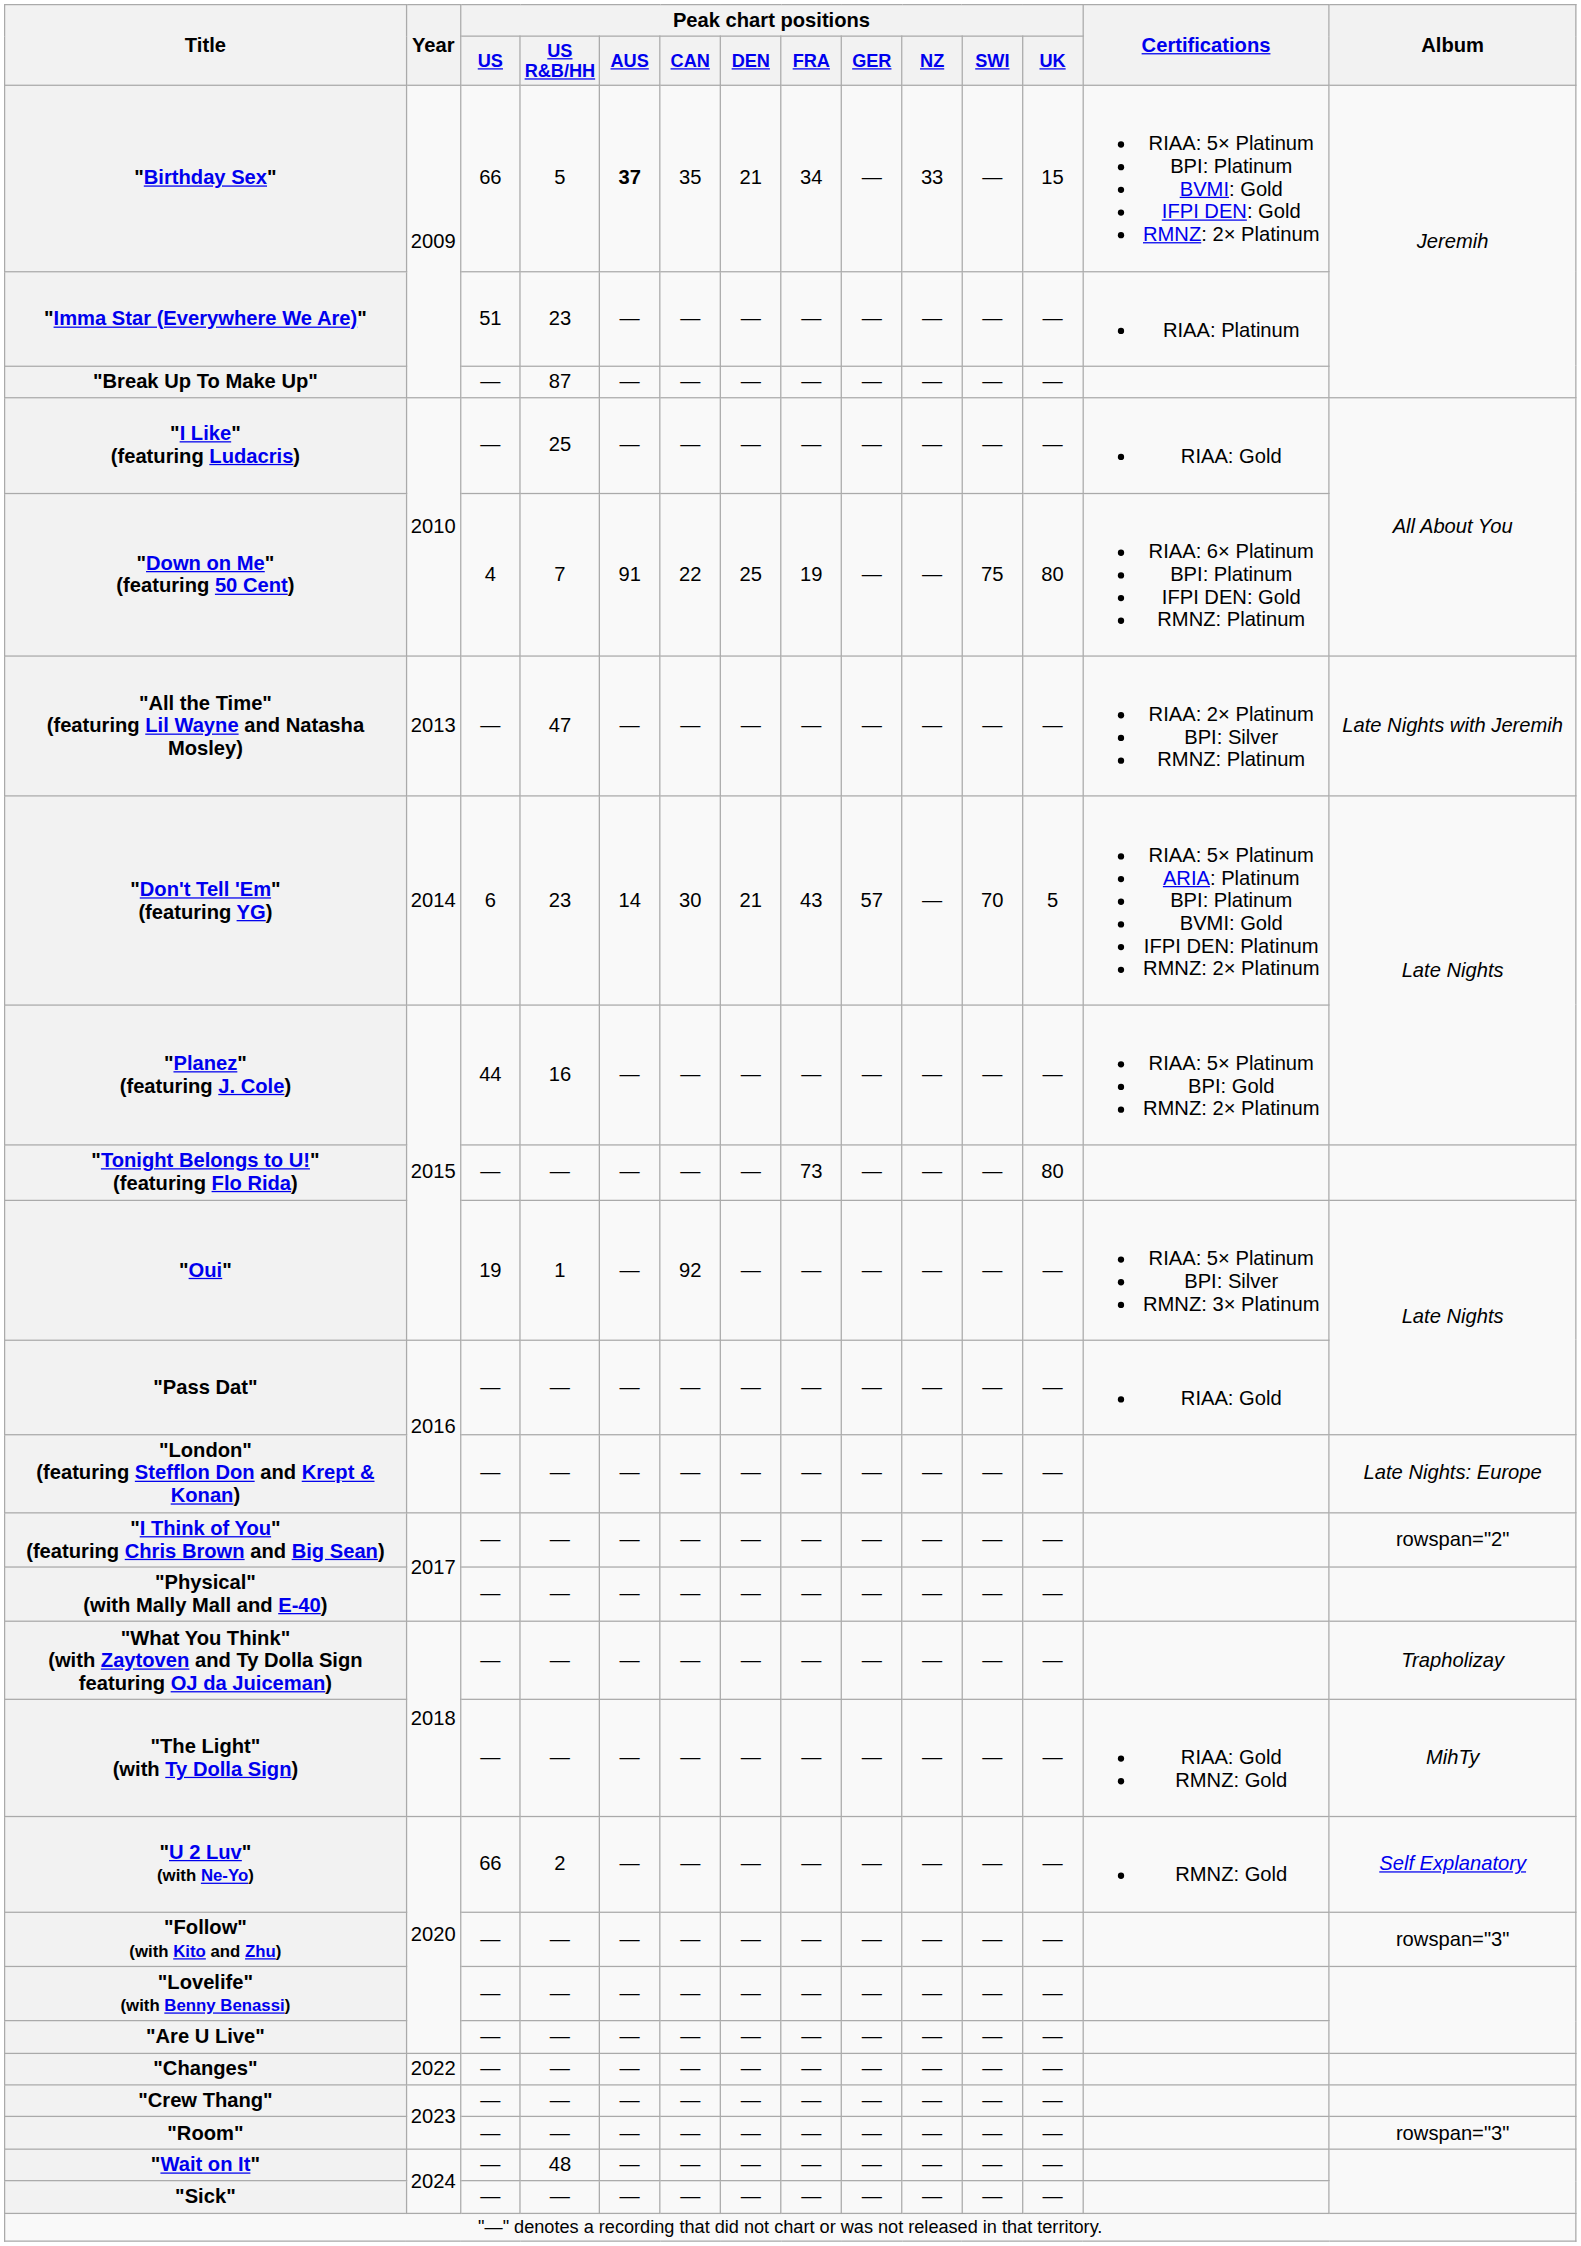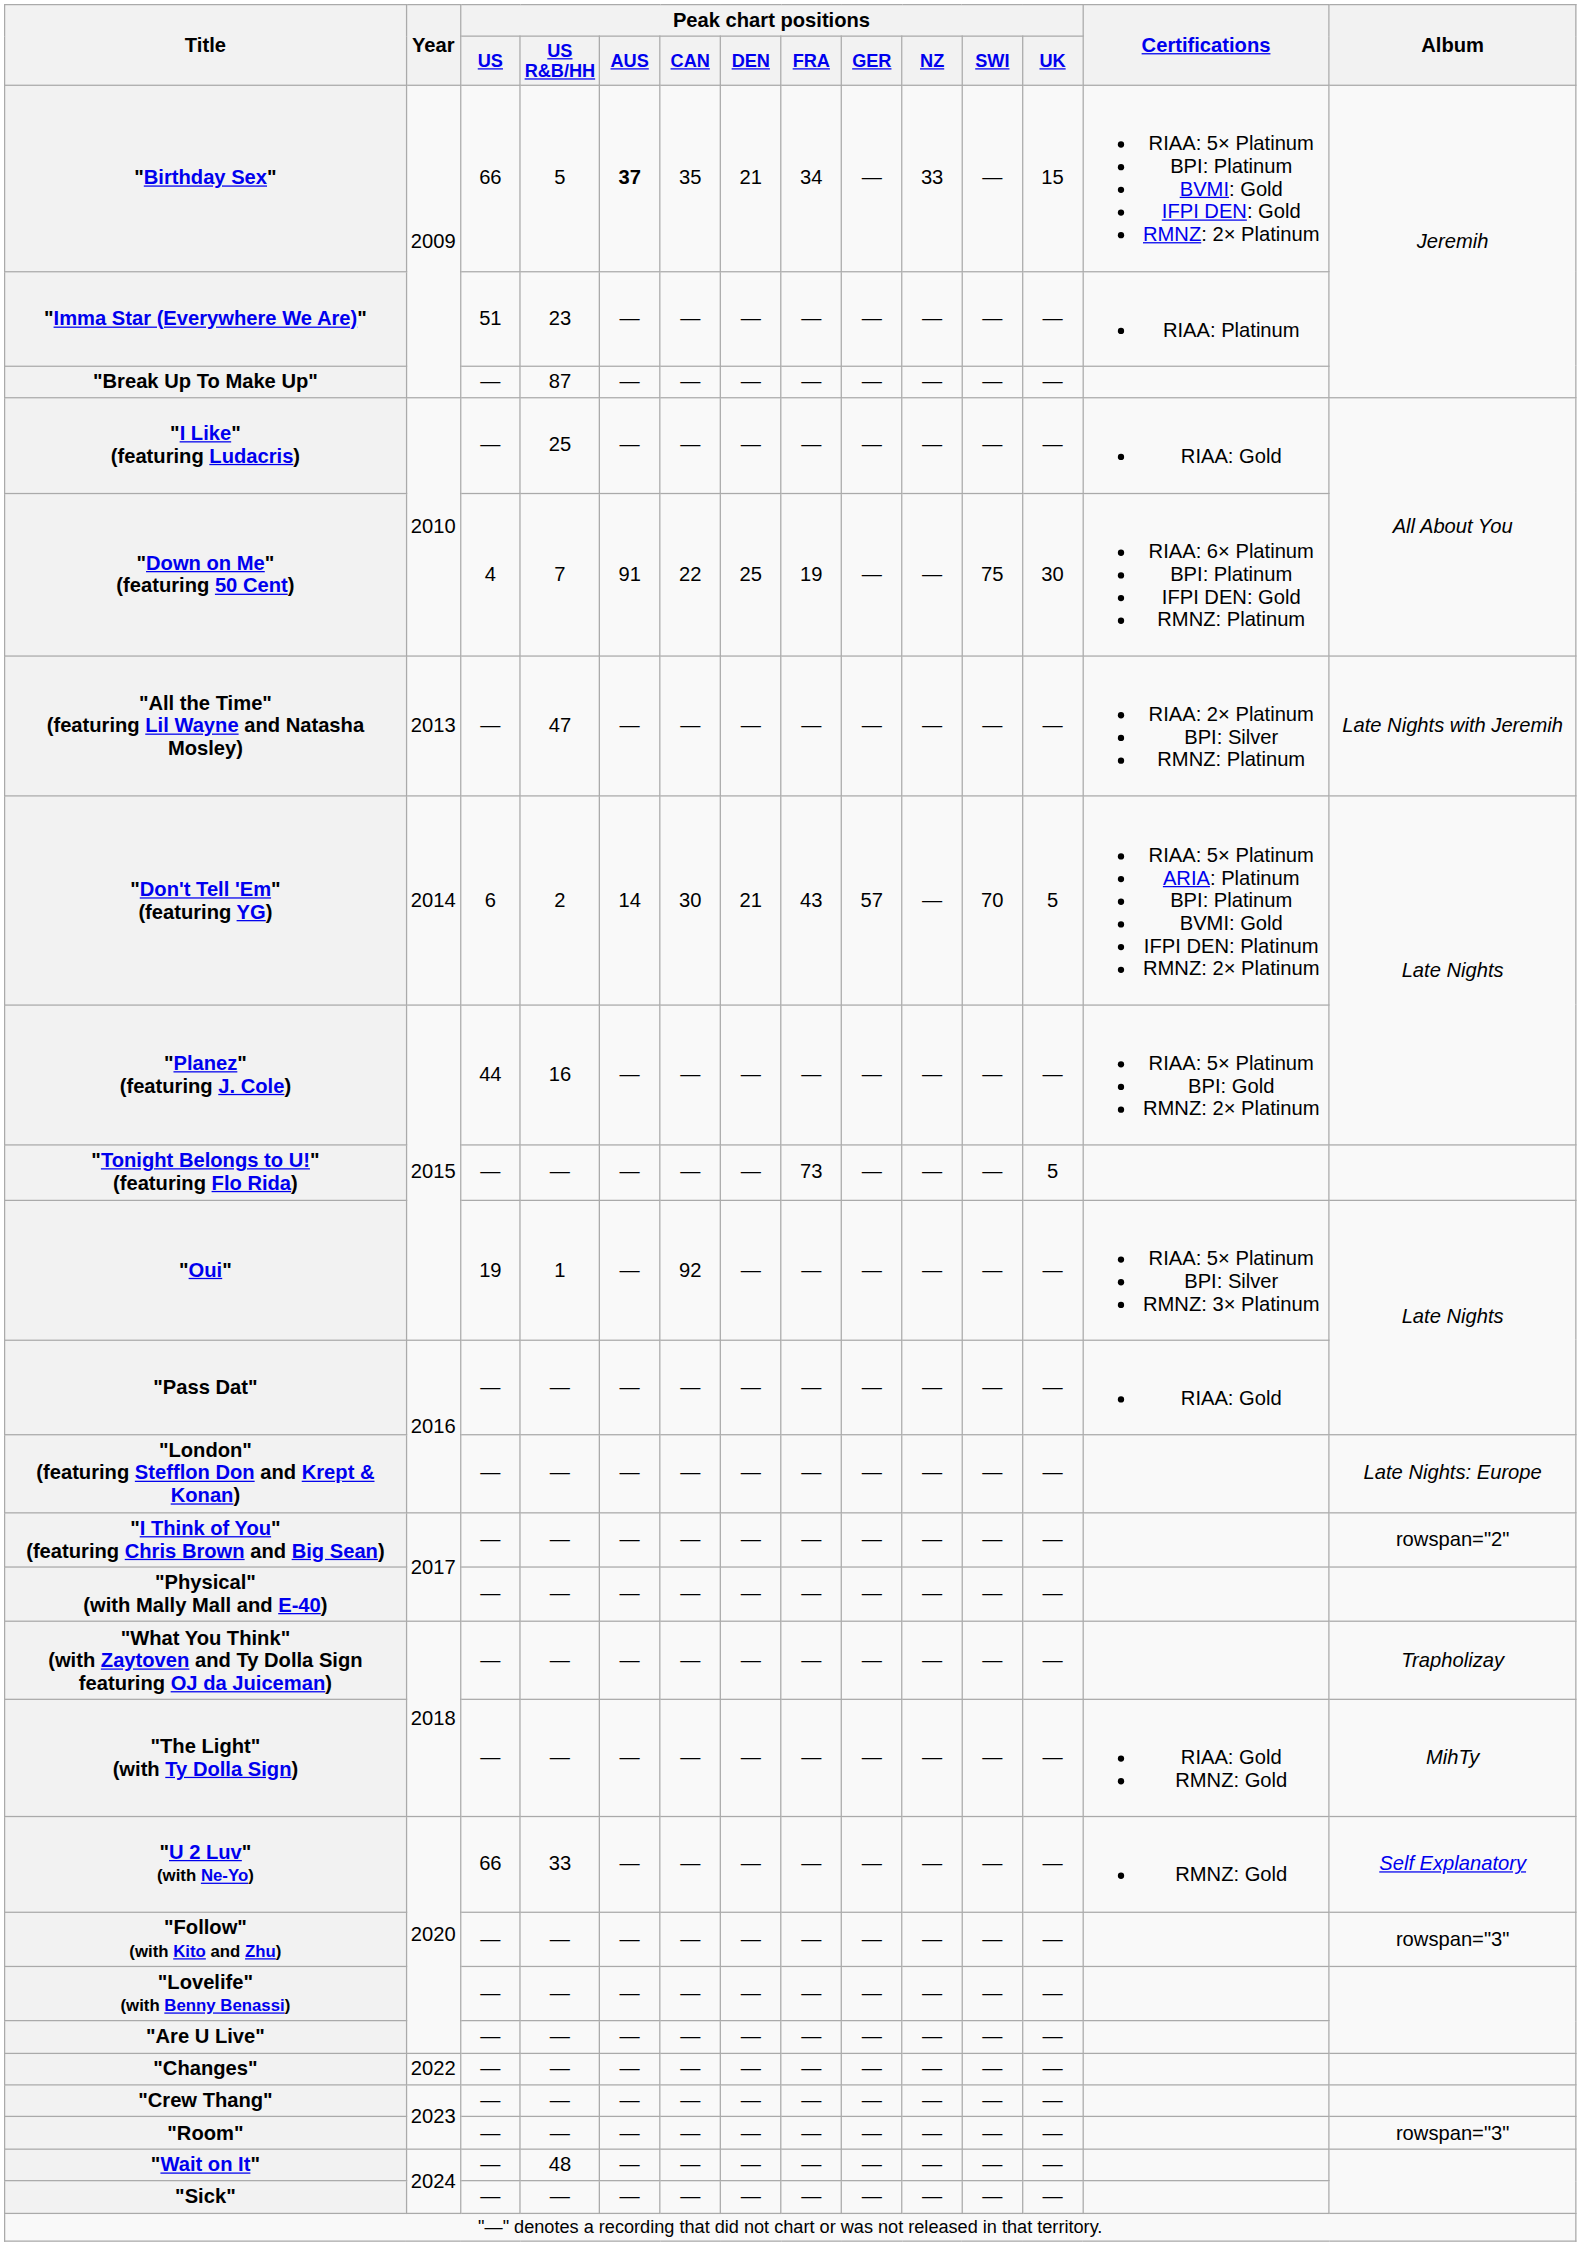(1053, 574) 80 -> (1053, 574) 30
(560, 900) 23 -> (560, 900) 2
(1053, 1172) 80 -> (1053, 1172) 5
(560, 1864) 2 -> (560, 1864) 33
